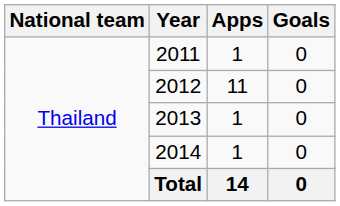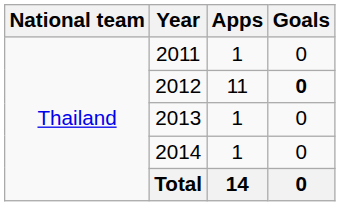(301, 86) normal -> (301, 86) bold
